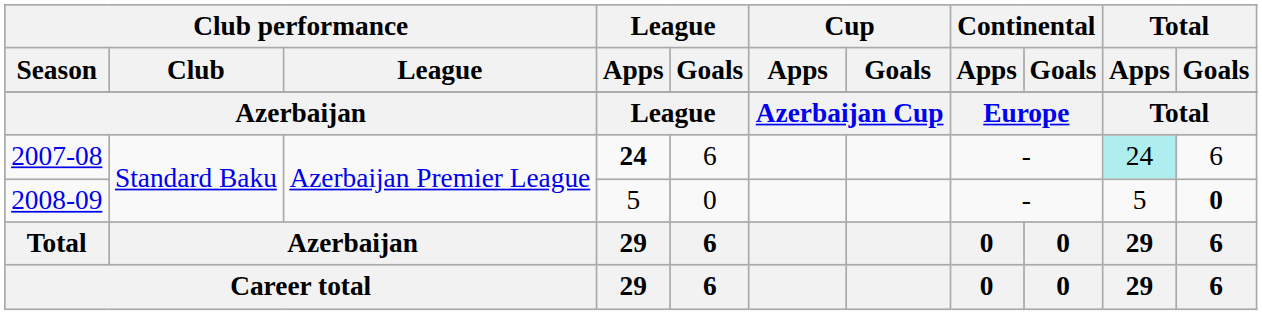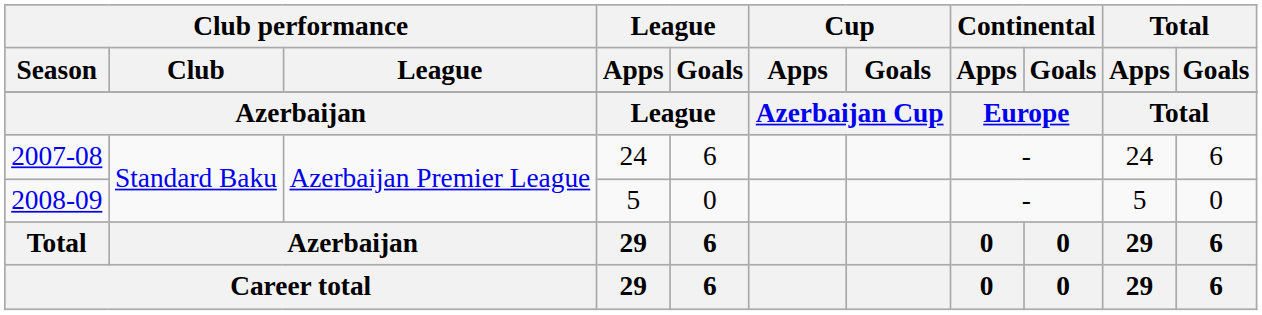(633, 156) bold -> (633, 156) normal
(1140, 156) paleturquoise background -> (1140, 156) no background
(1216, 199) bold -> (1216, 199) normal
